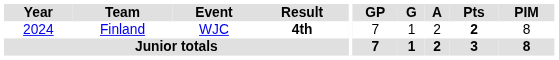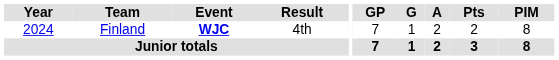(214, 29) normal -> (214, 29) bold
(302, 29) bold -> (302, 29) normal
(474, 29) bold -> (474, 29) normal
